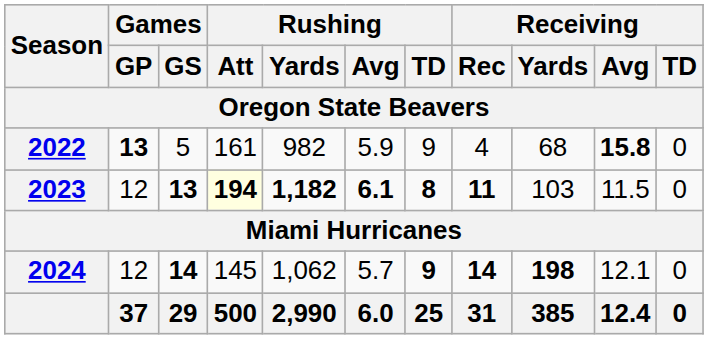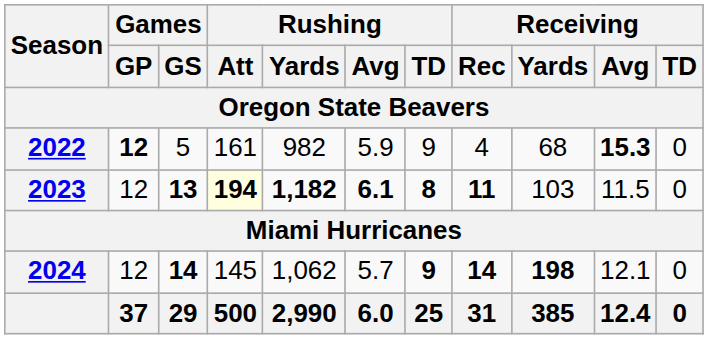(134, 148) 13 -> (134, 148) 12
(625, 148) 15.8 -> (625, 148) 15.3
